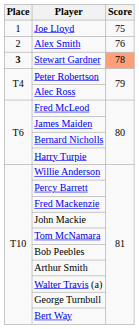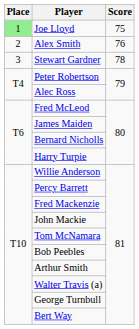(18, 28) no background -> (18, 28) lightgreen background
(18, 60) bold -> (18, 60) normal
(120, 60) lightsalmon background -> (120, 60) no background
